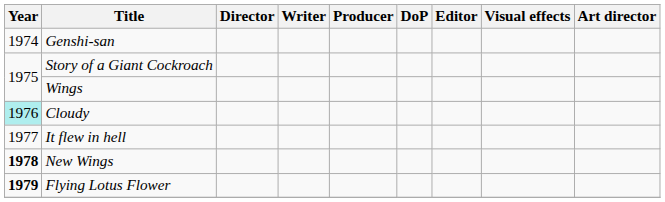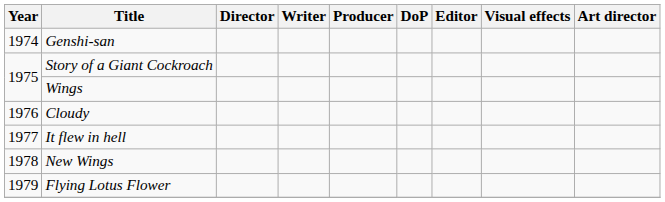(23, 112) paleturquoise background -> (23, 112) no background
(23, 161) bold -> (23, 161) normal
(23, 185) bold -> (23, 185) normal
